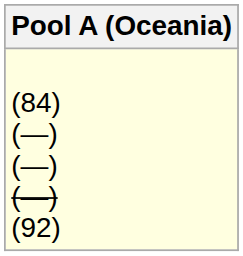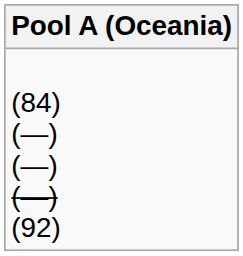(36, 164) lightyellow background -> (36, 164) no background
